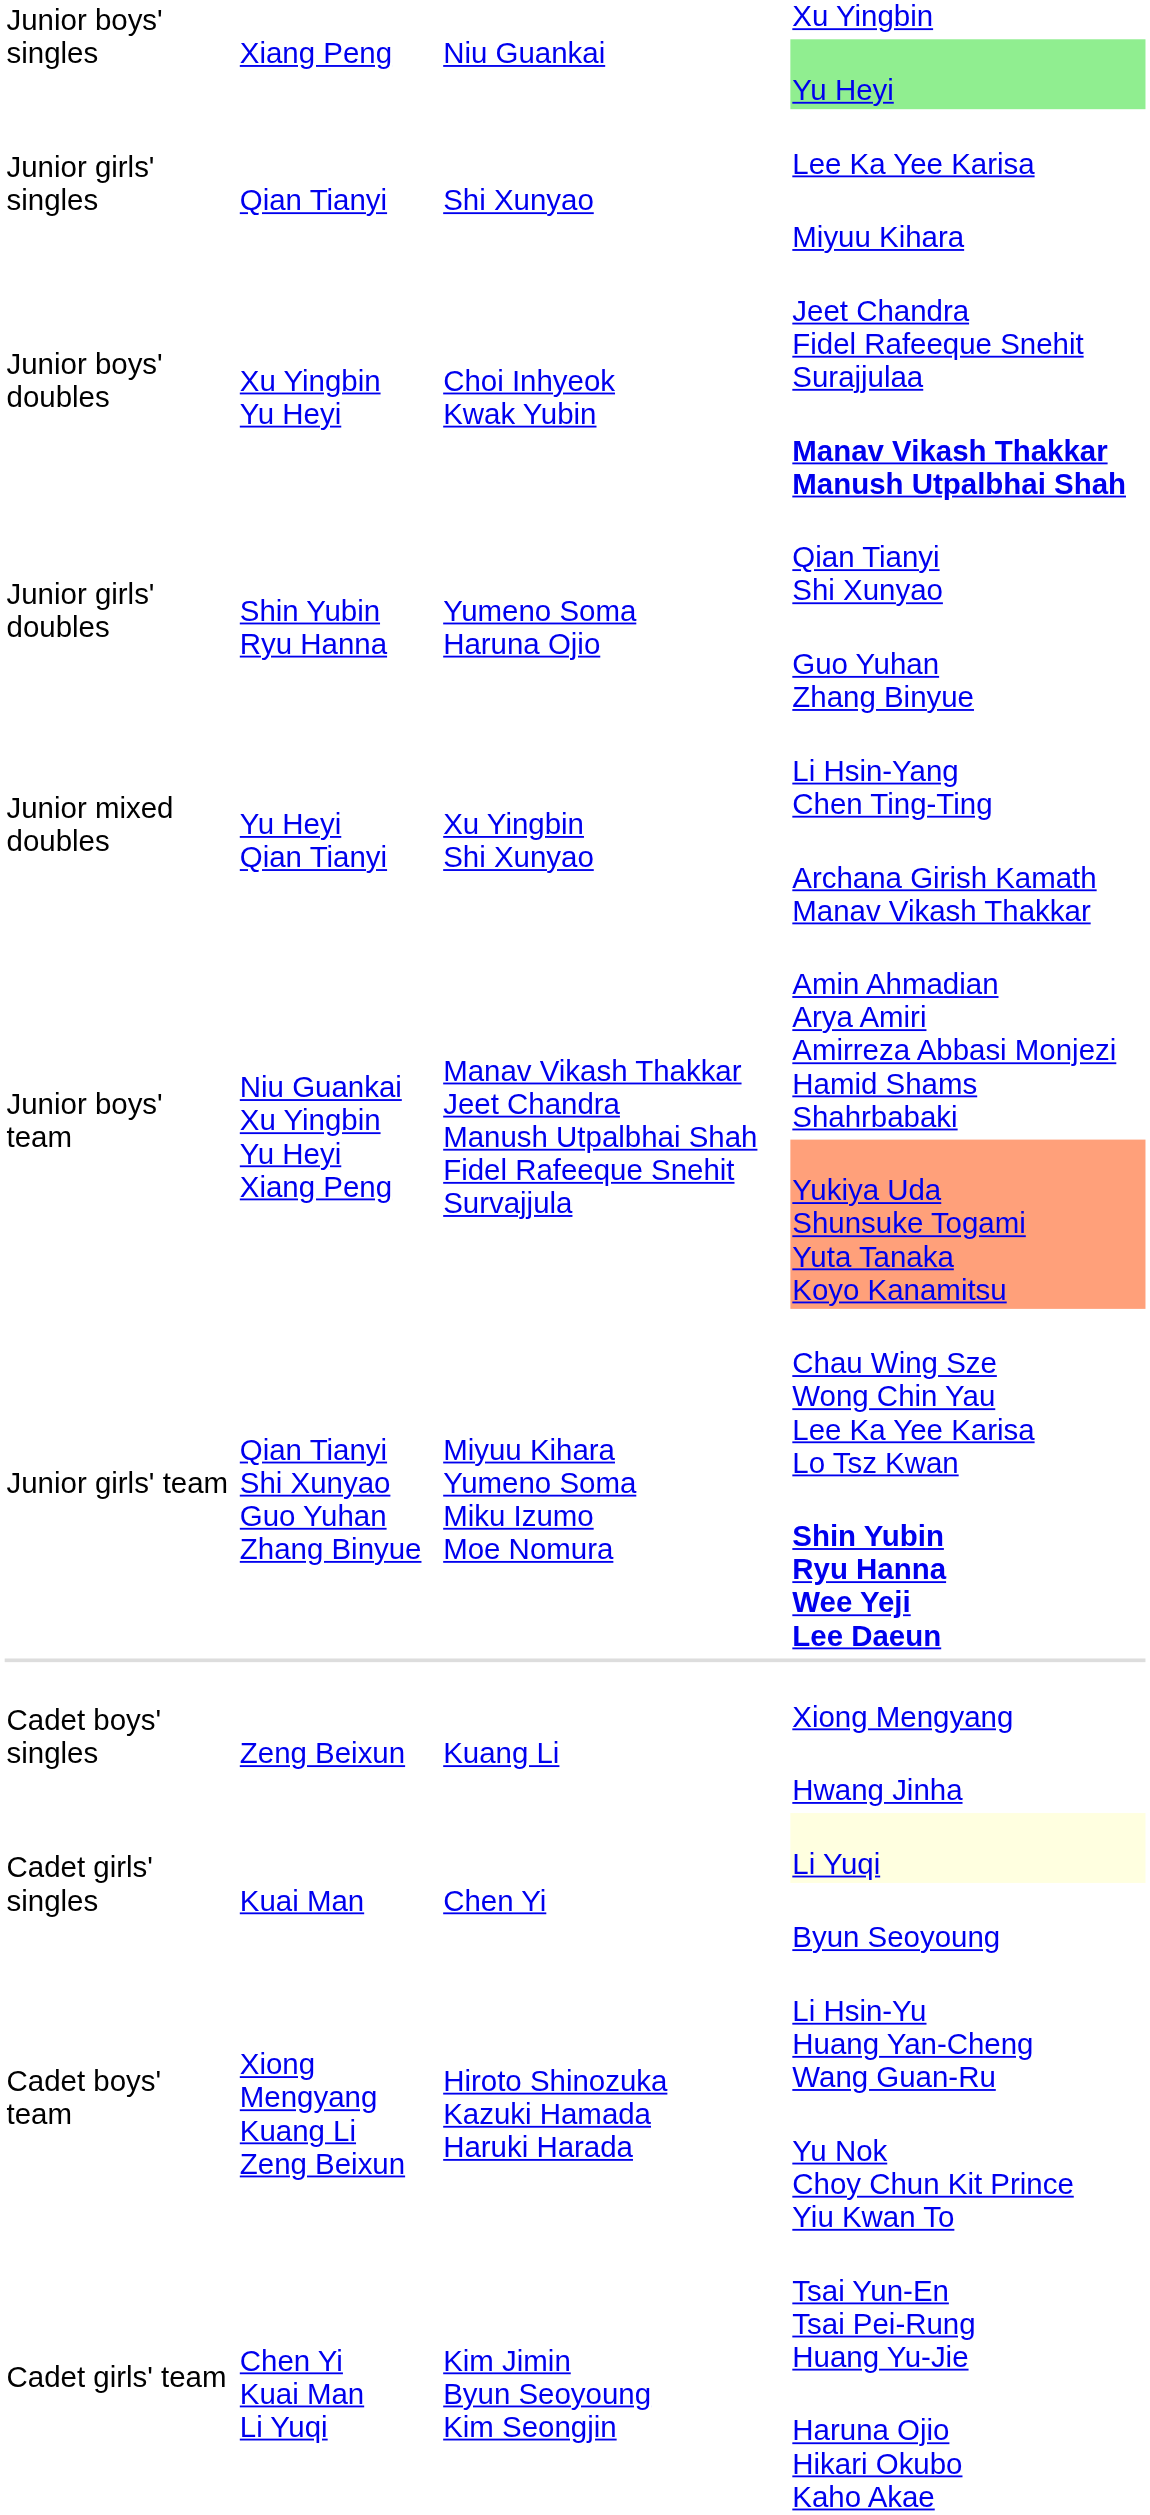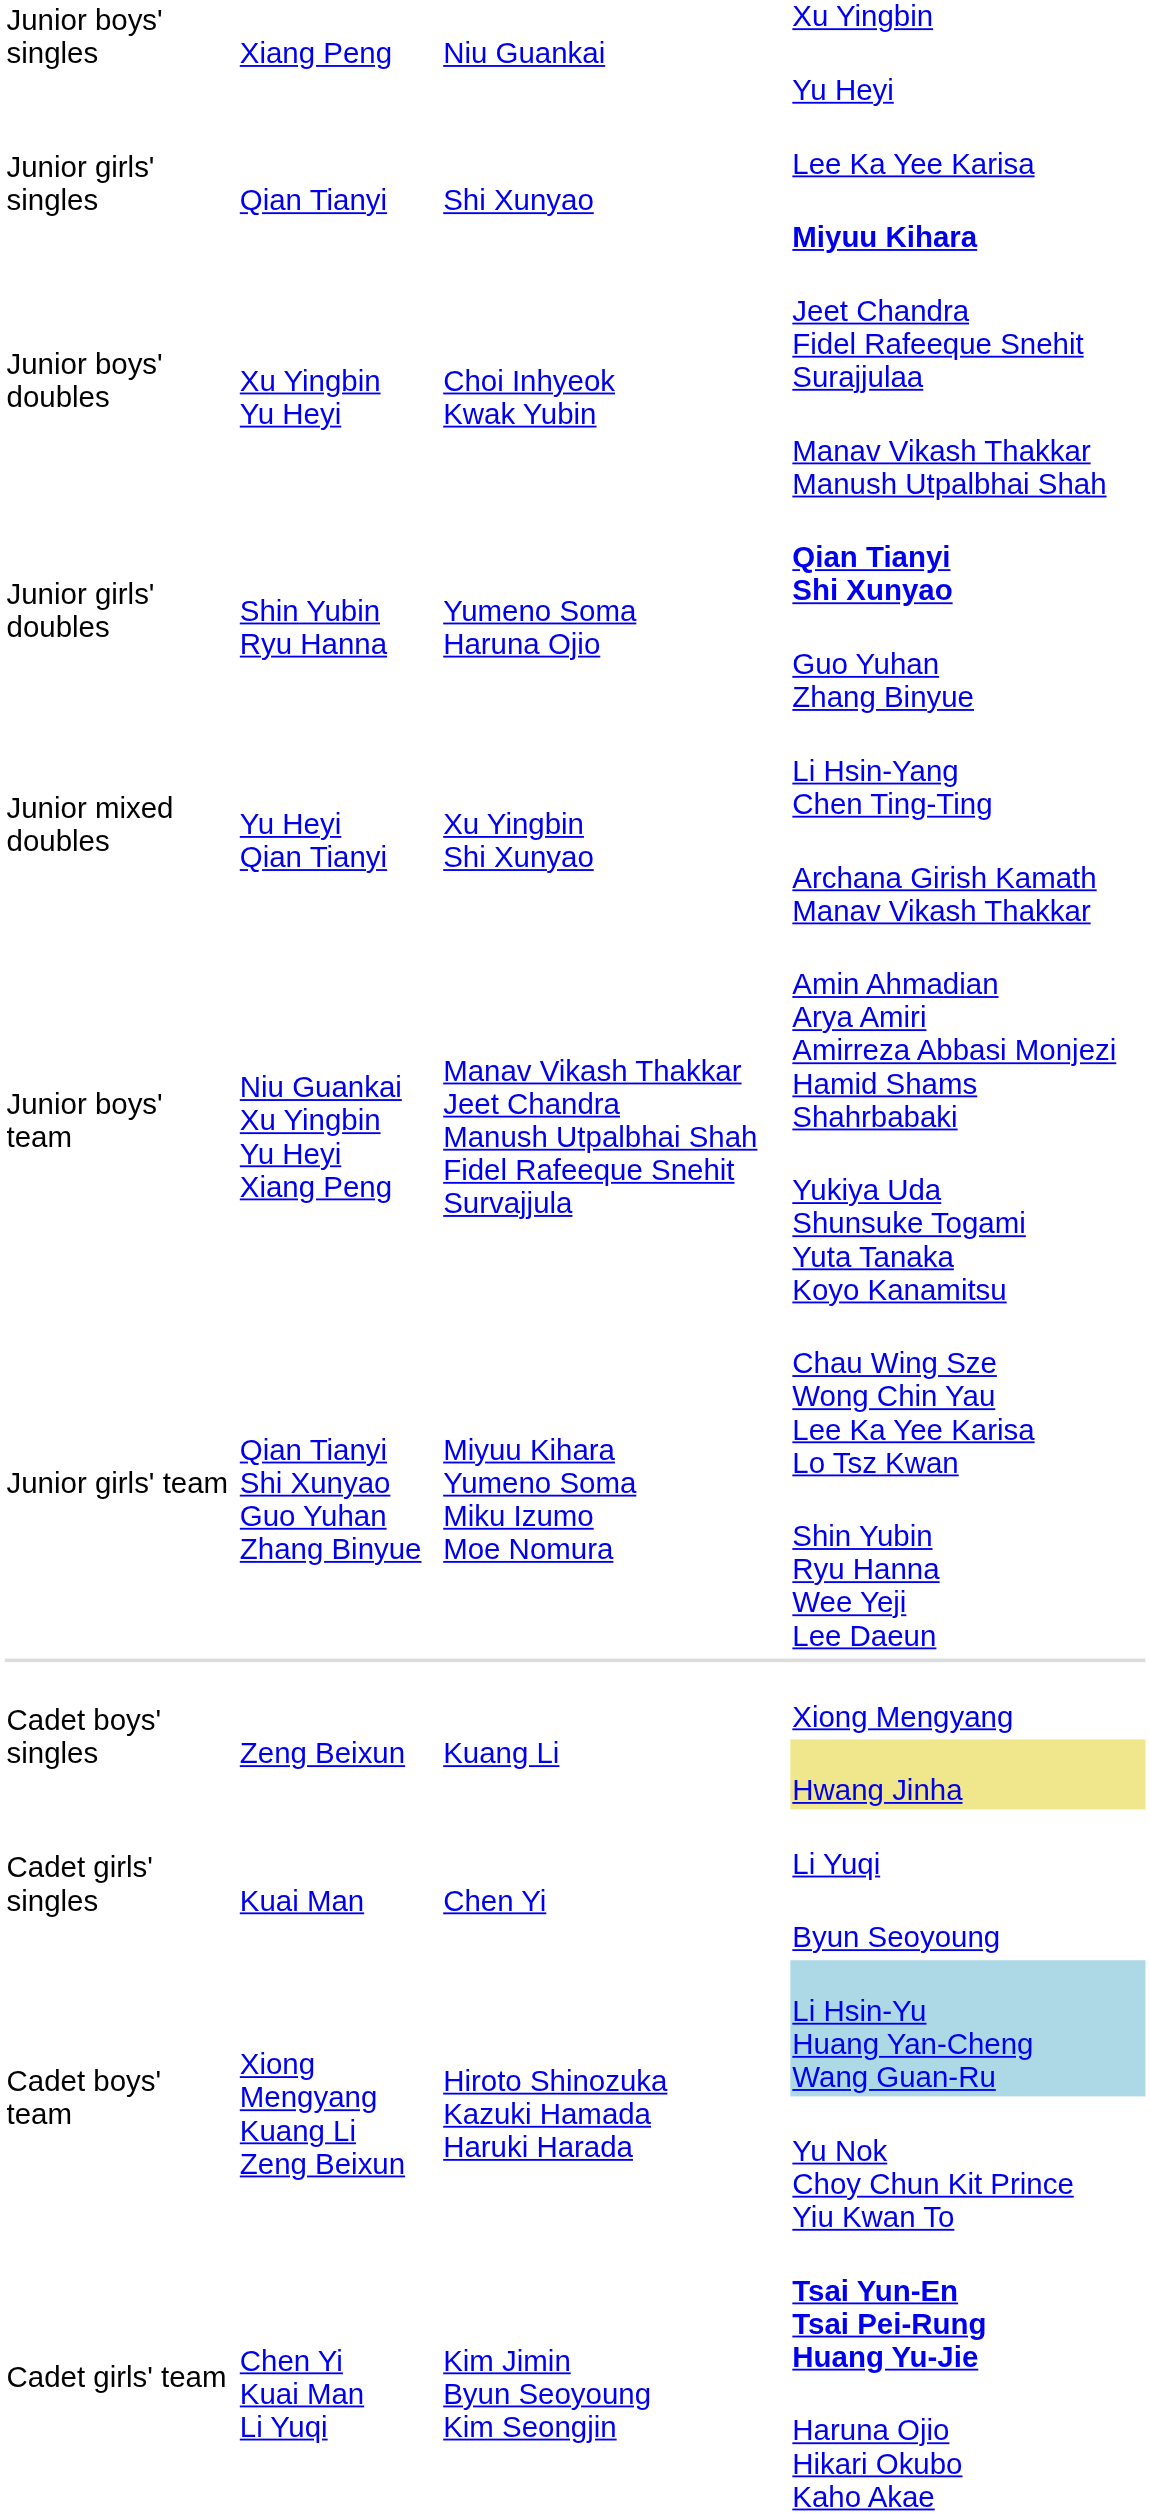(843, 90) lightgreen background -> (843, 90) no background
(878, 237) normal -> (885, 237) bold
(959, 467) bold -> (949, 467) normal
(868, 574) normal -> (872, 574) bold
(909, 1240) lightsalmon background -> (909, 1240) no background
(869, 1586) bold -> (866, 1586) normal
(877, 1790) no background -> (877, 1790) khaki background
(836, 1864) lightyellow background -> (836, 1864) no background
(913, 2044) no background -> (913, 2044) lightblue background
(884, 2324) normal -> (889, 2324) bold
